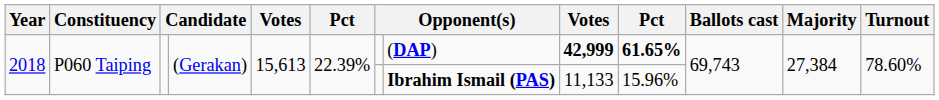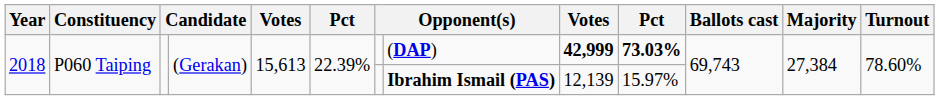(652, 49) 61.65% -> (652, 49) 73.03%
(589, 79) 11,133 -> (589, 79) 12,139
(650, 79) 15.96% -> (650, 79) 15.97%
